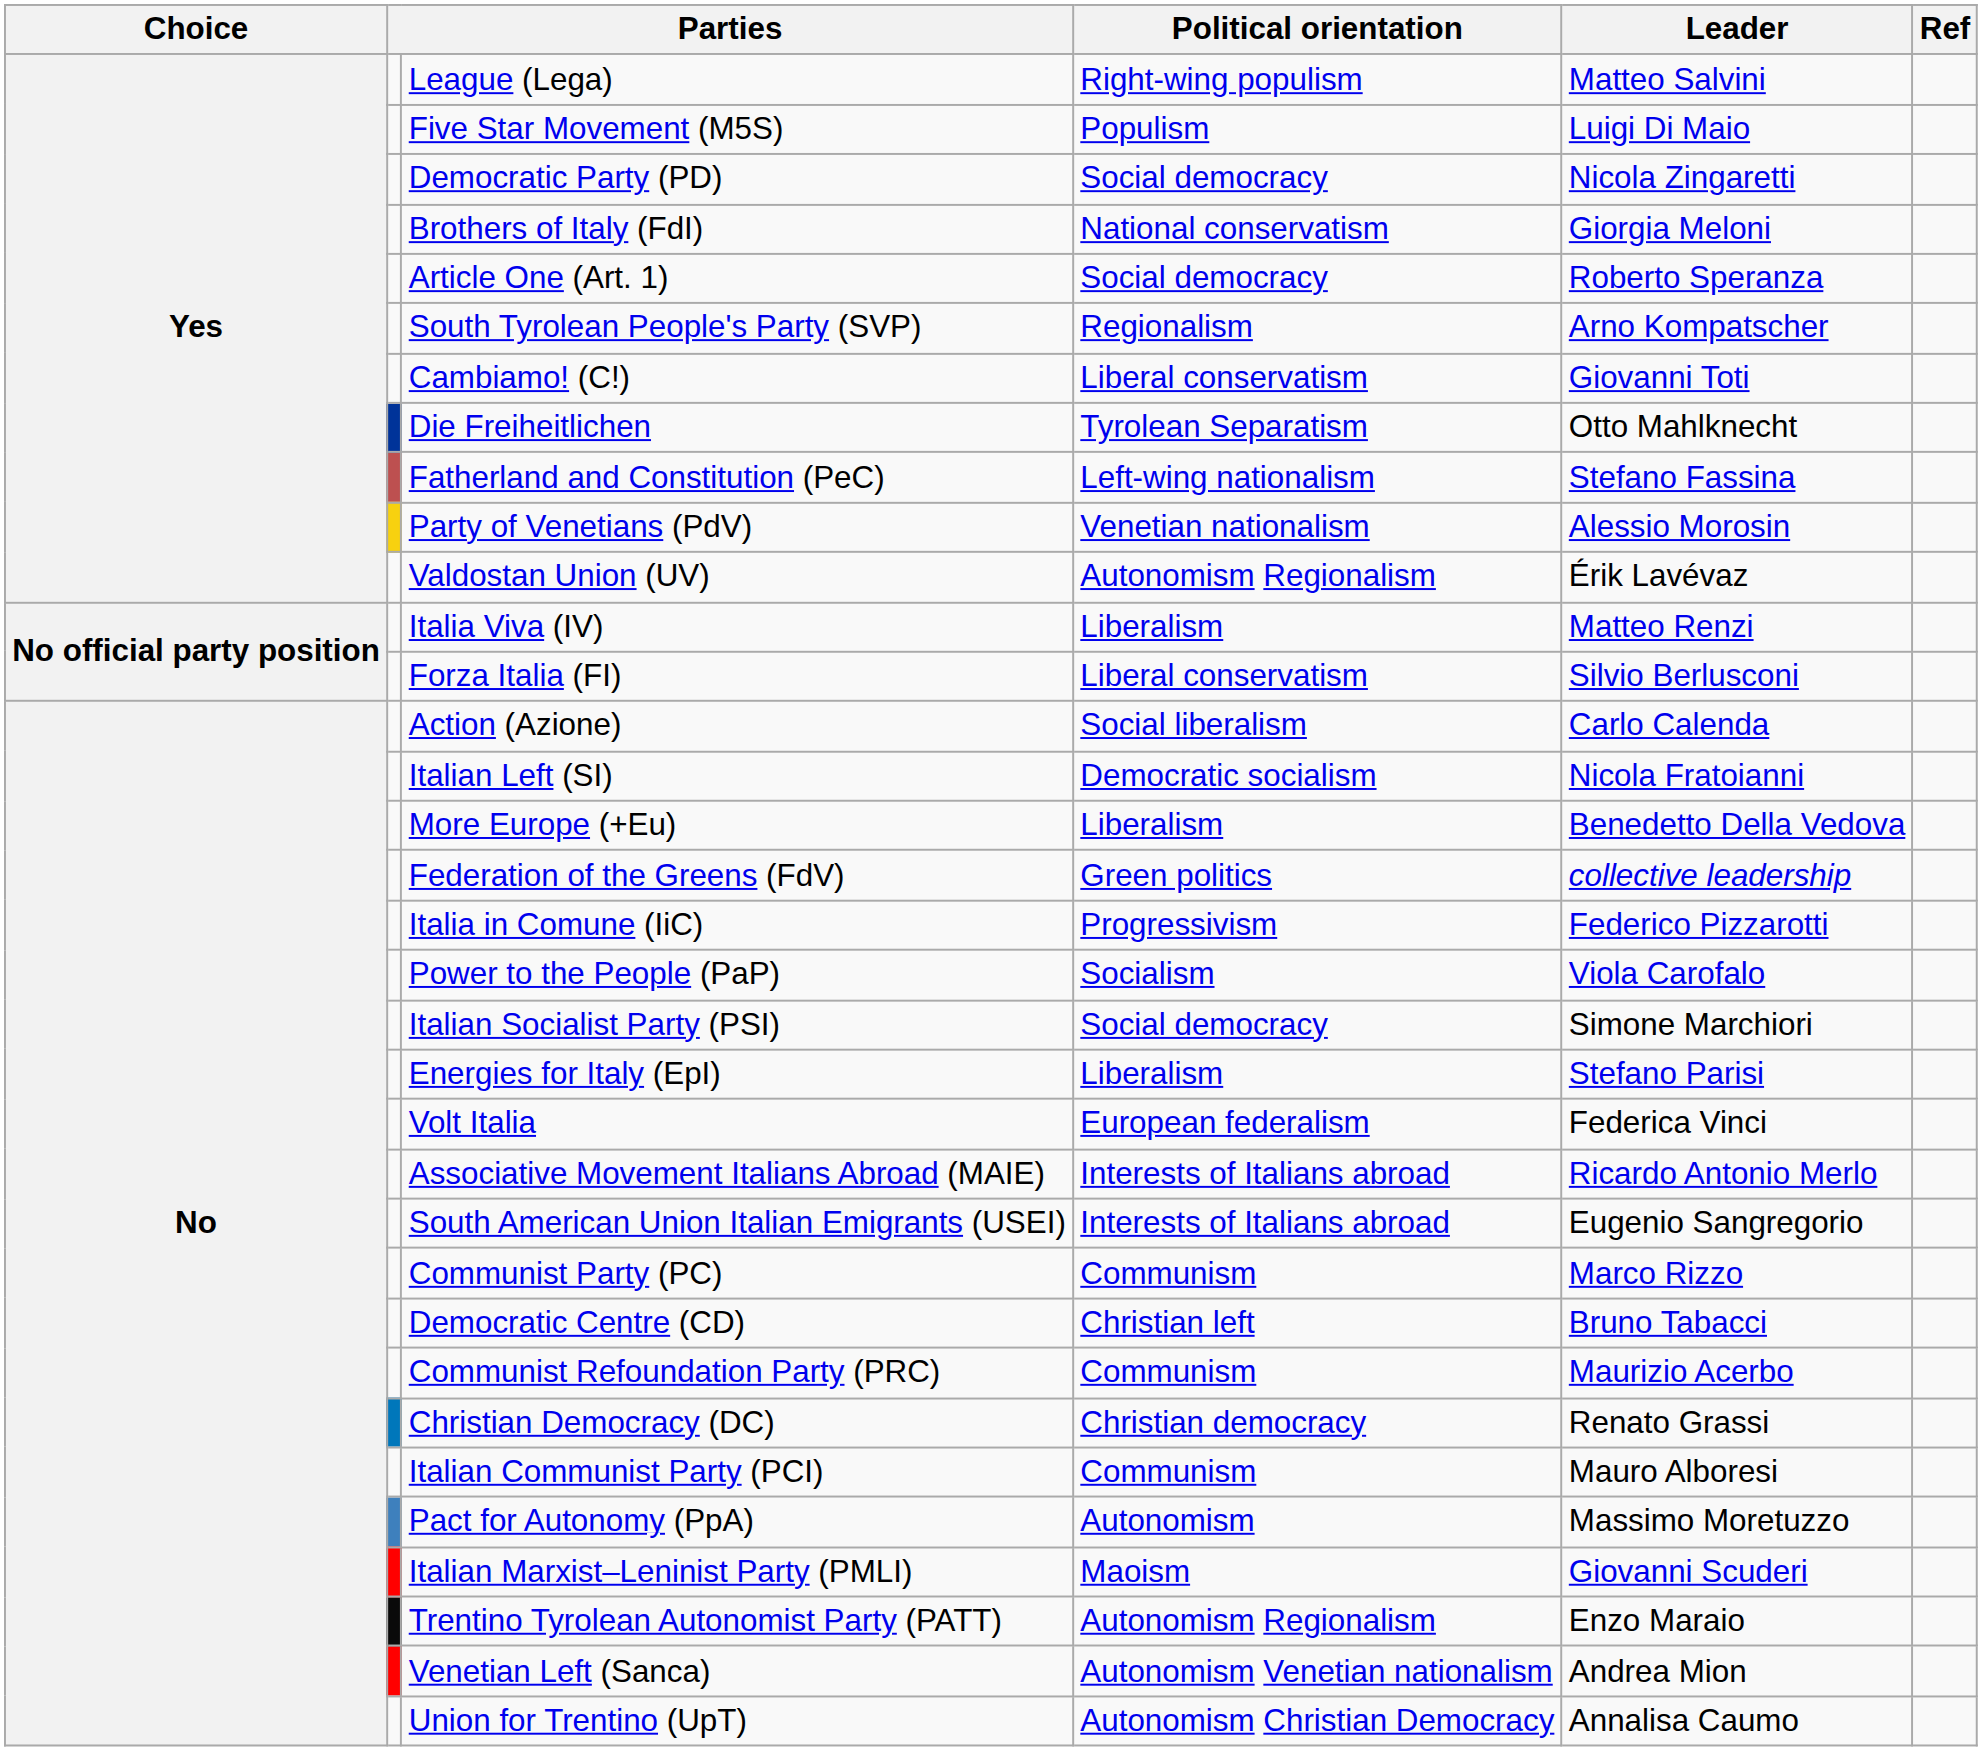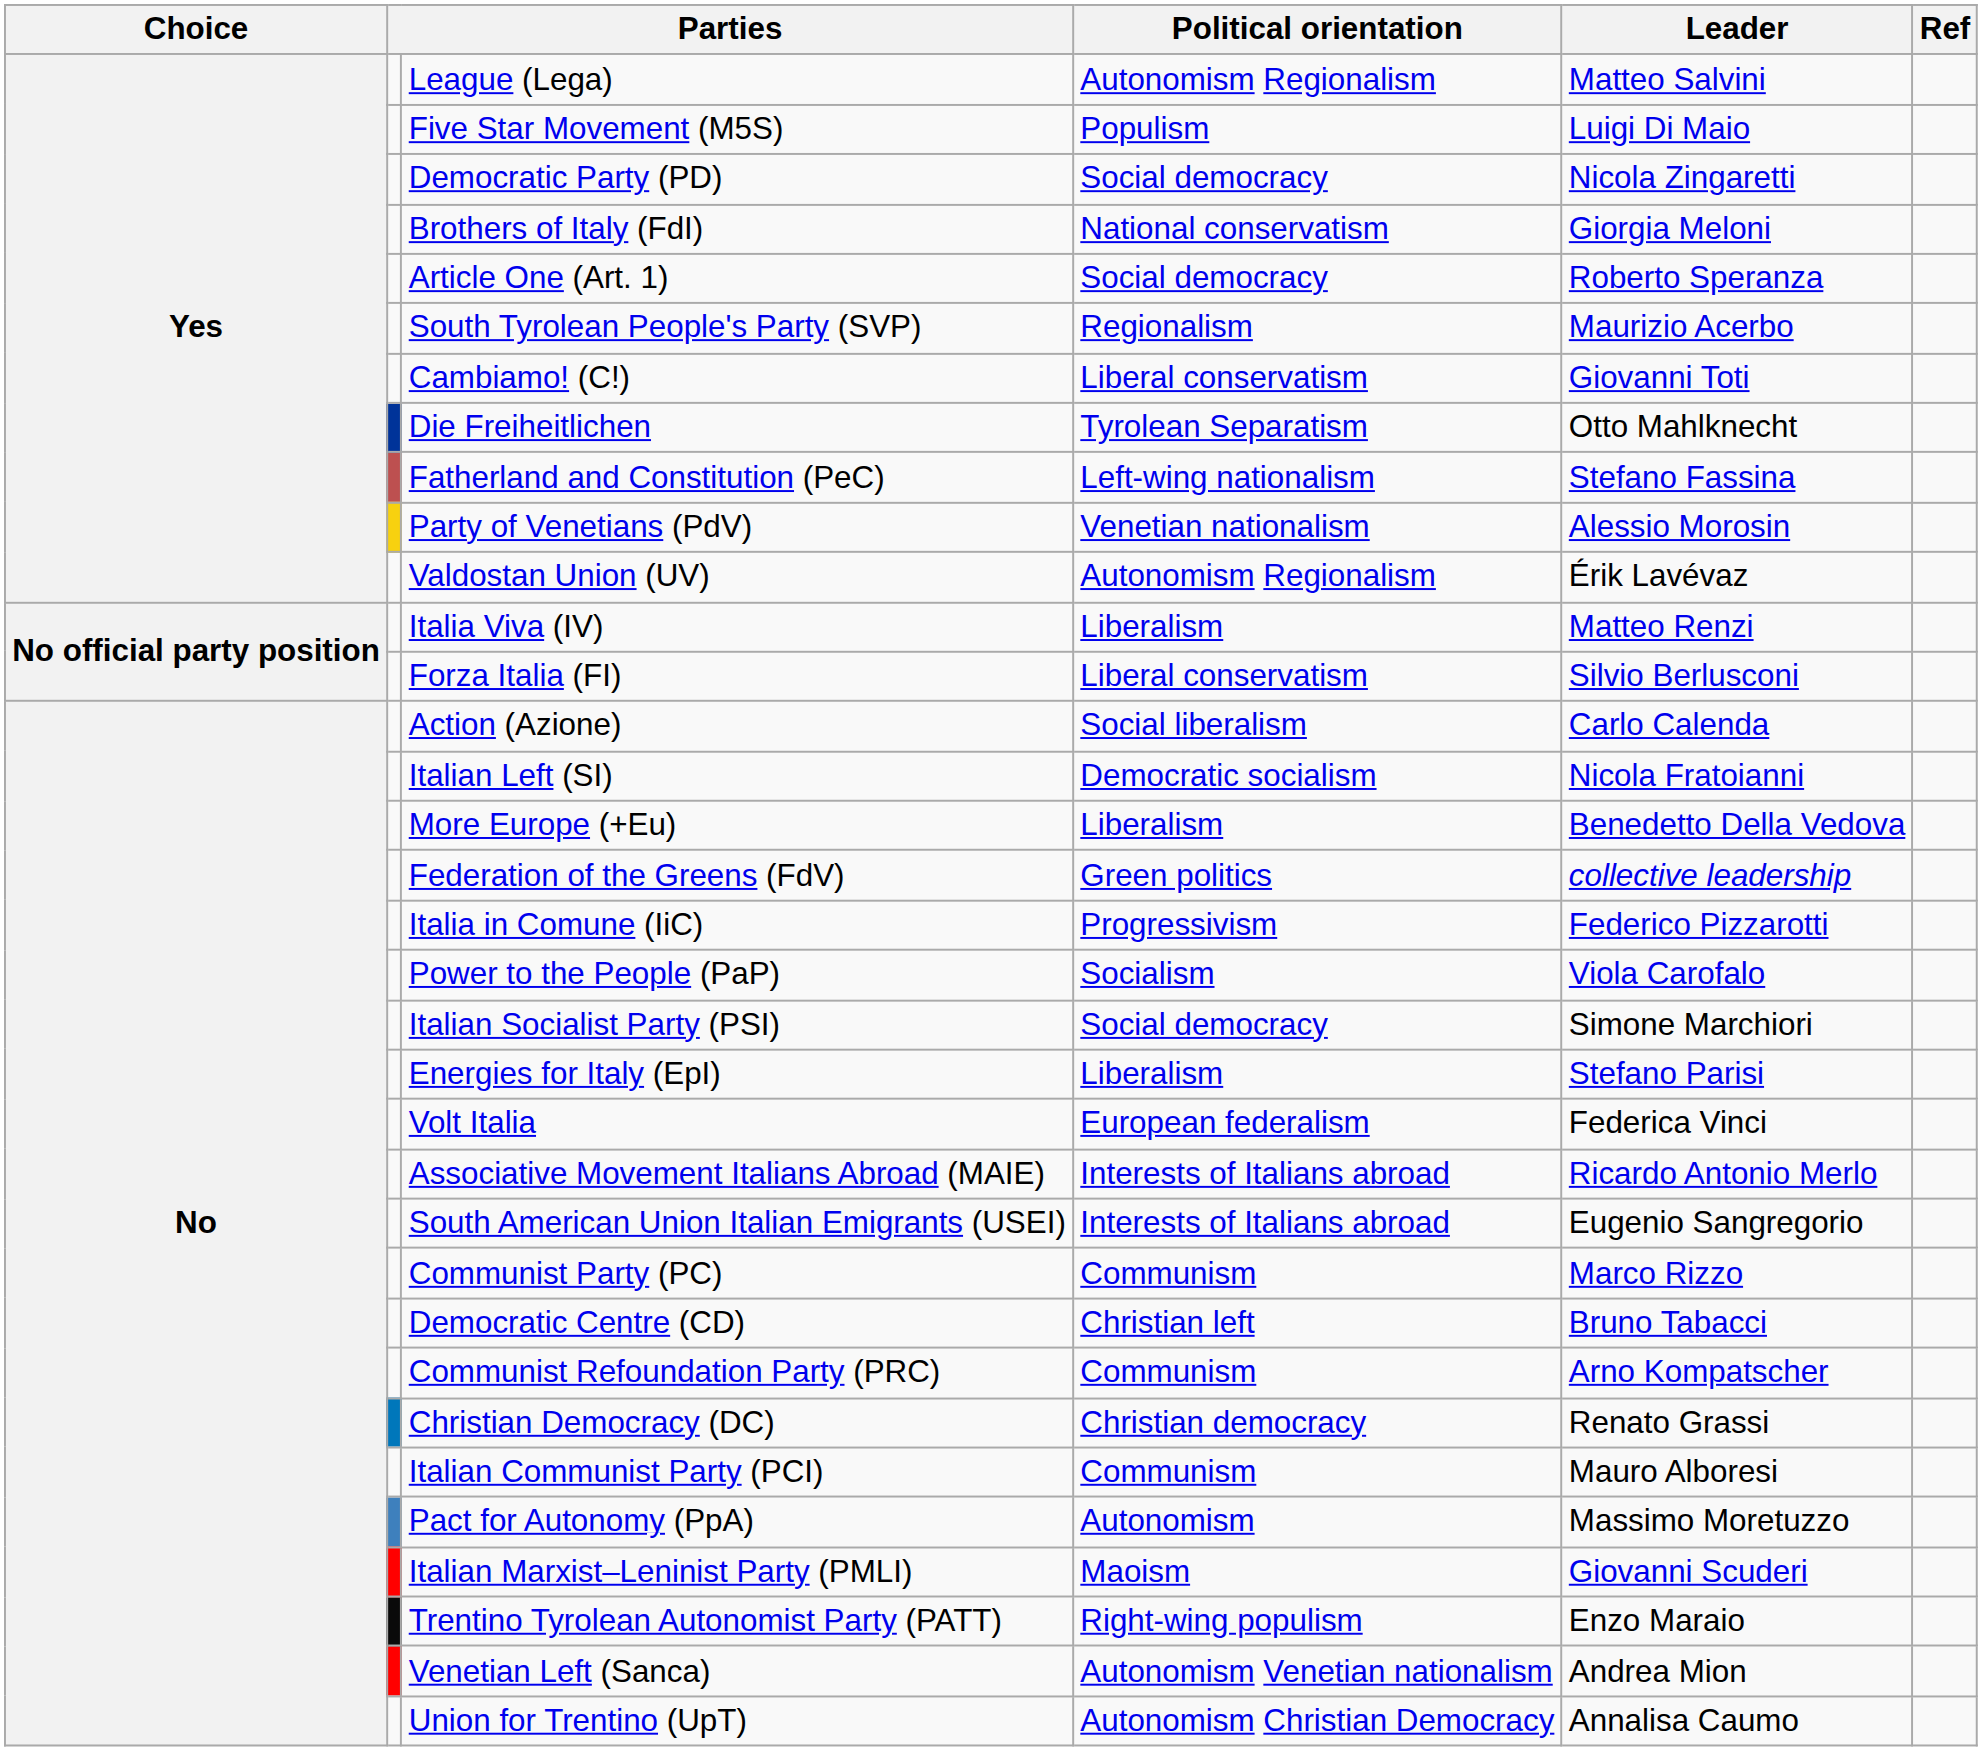(1221, 79) Right-wing populism -> (1258, 79) Autonomism Regionalism
(1699, 327) Arno Kompatscher -> (1681, 327) Maurizio Acerbo
(1681, 1372) Maurizio Acerbo -> (1699, 1372) Arno Kompatscher
(1258, 1620) Autonomism Regionalism -> (1221, 1620) Right-wing populism
